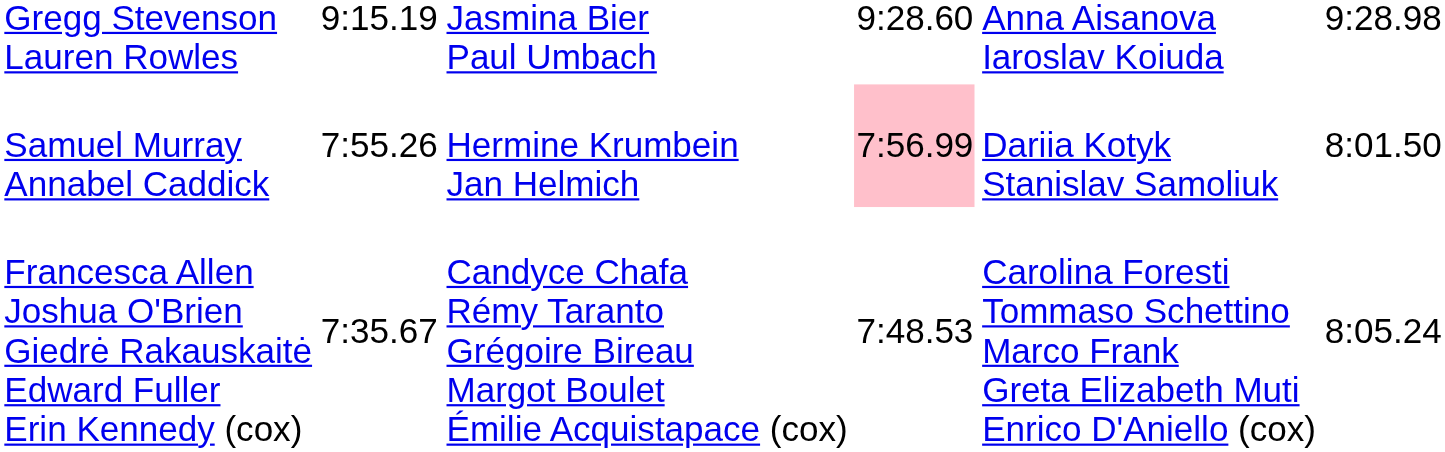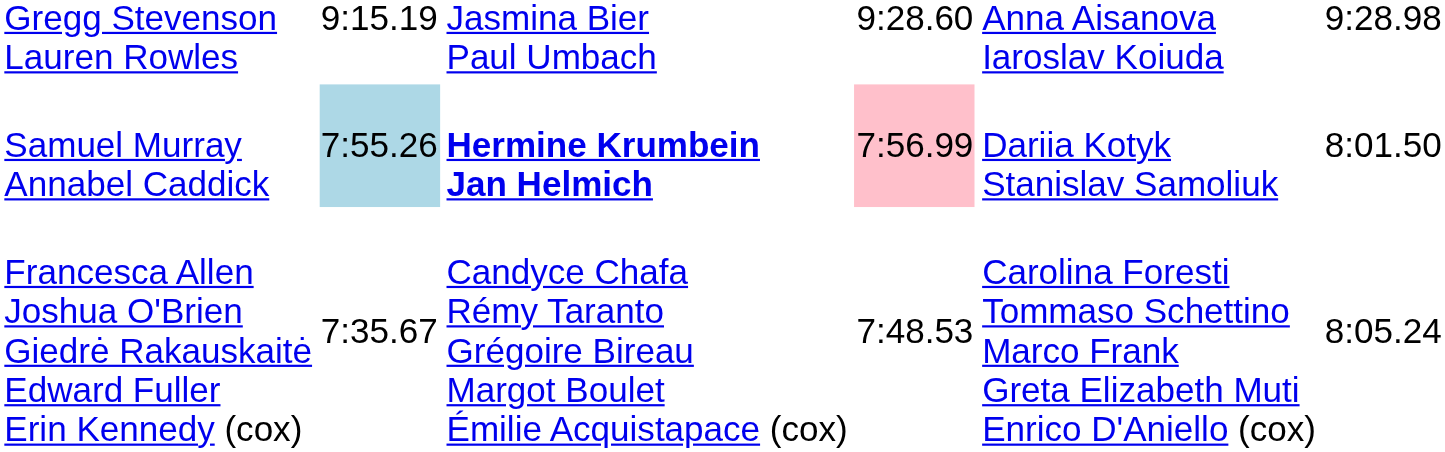(379, 145) no background -> (379, 145) lightblue background
(593, 164) normal -> (603, 164) bold
